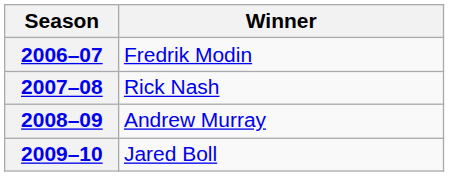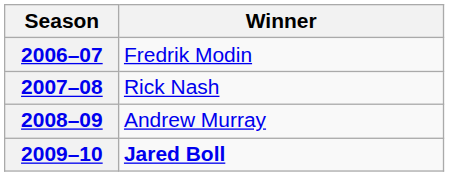(171, 154) normal -> (175, 154) bold
